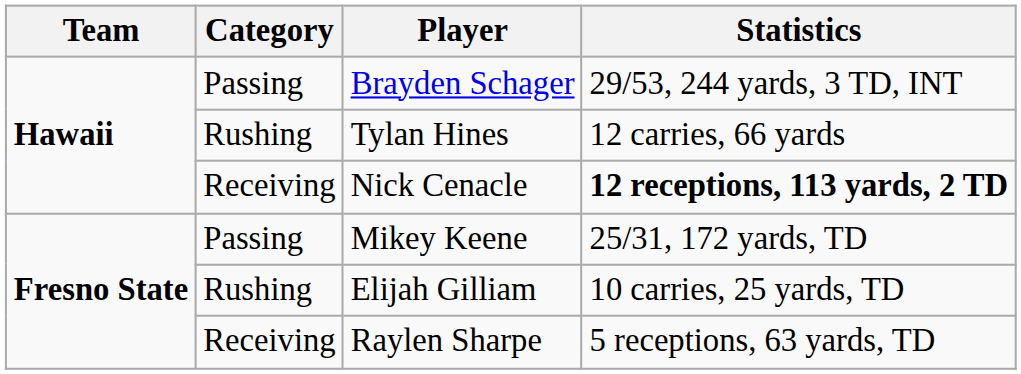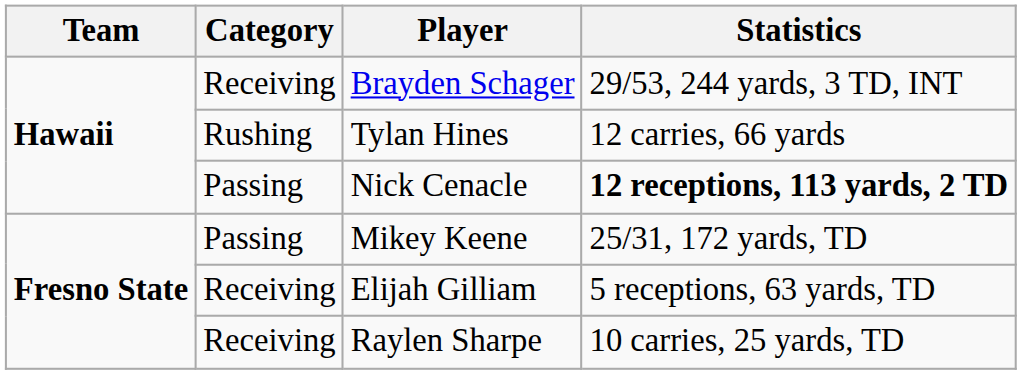(253, 82) Passing -> (269, 82) Receiving
(269, 186) Receiving -> (253, 186) Passing
(258, 289) Rushing -> (269, 289) Receiving
(747, 289) 10 carries, 25 yards, TD -> (762, 289) 5 receptions, 63 yards, TD
(762, 341) 5 receptions, 63 yards, TD -> (747, 341) 10 carries, 25 yards, TD
